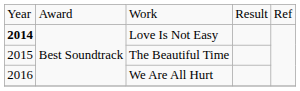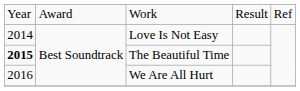(20, 34) bold -> (20, 34) normal
(20, 55) normal -> (20, 55) bold
